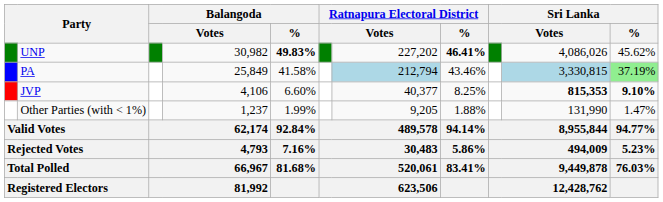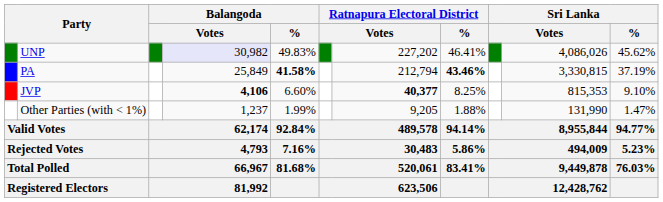(251, 52) no background -> (251, 52) lavender background
(296, 52) bold -> (297, 52) normal
(466, 52) bold -> (467, 52) normal
(297, 71) normal -> (296, 71) bold
(418, 71) lightblue background -> (418, 71) no background
(467, 71) normal -> (466, 71) bold
(583, 71) lightblue background -> (583, 71) no background
(637, 71) lightgreen background -> (637, 71) no background
(254, 91) normal -> (254, 91) bold
(421, 91) normal -> (421, 91) bold
(588, 91) bold -> (588, 91) normal
(639, 91) bold -> (640, 91) normal
